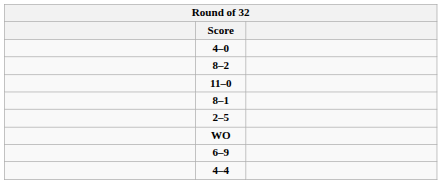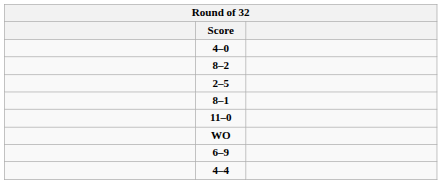rows swapped: (221, 83) <-> (221, 118)
